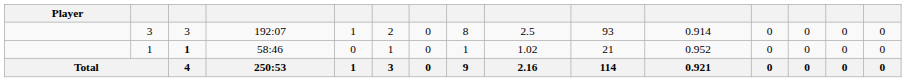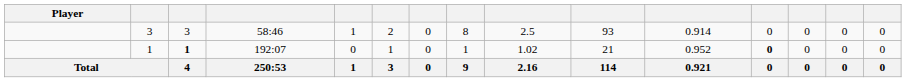(270, 31) 192:07 -> (270, 31) 58:46
(270, 49) 58:46 -> (270, 49) 192:07
(770, 49) normal -> (770, 49) bold
